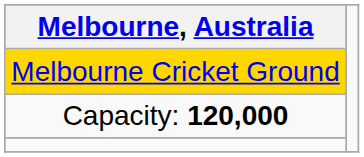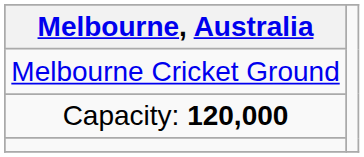(176, 71) gold background -> (176, 71) no background
